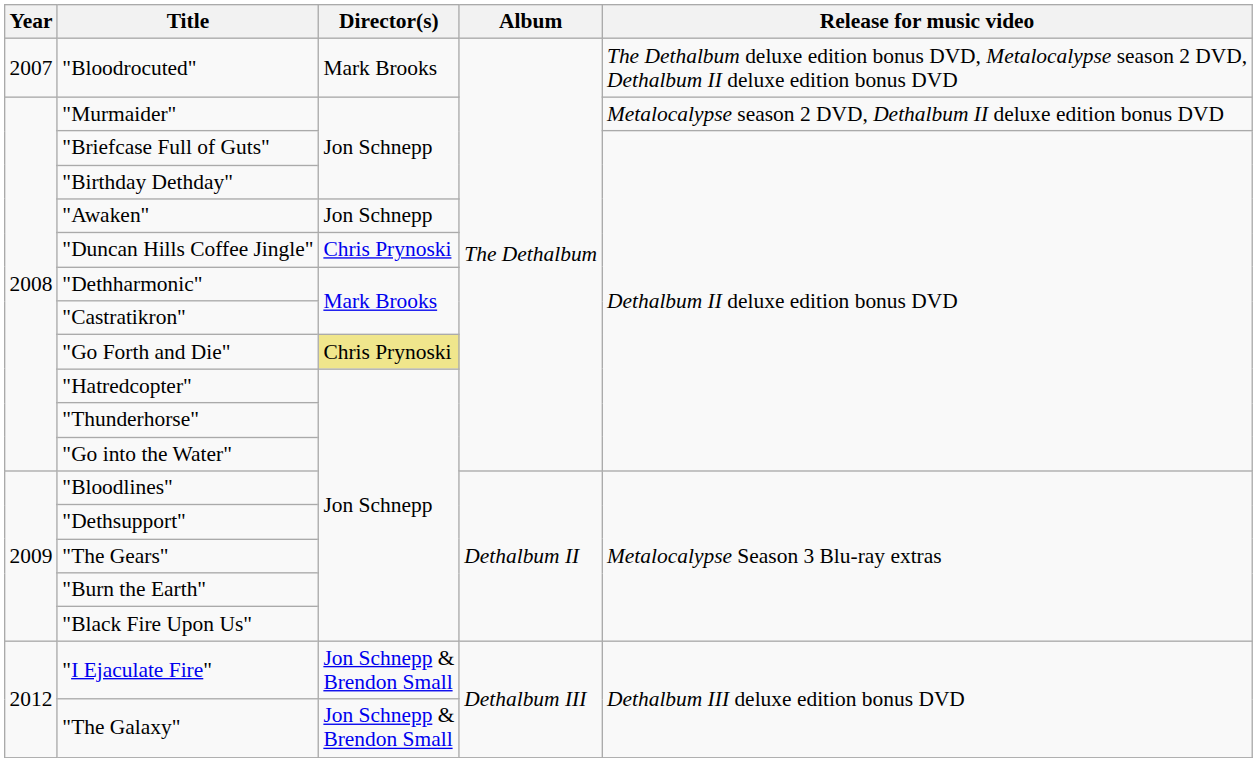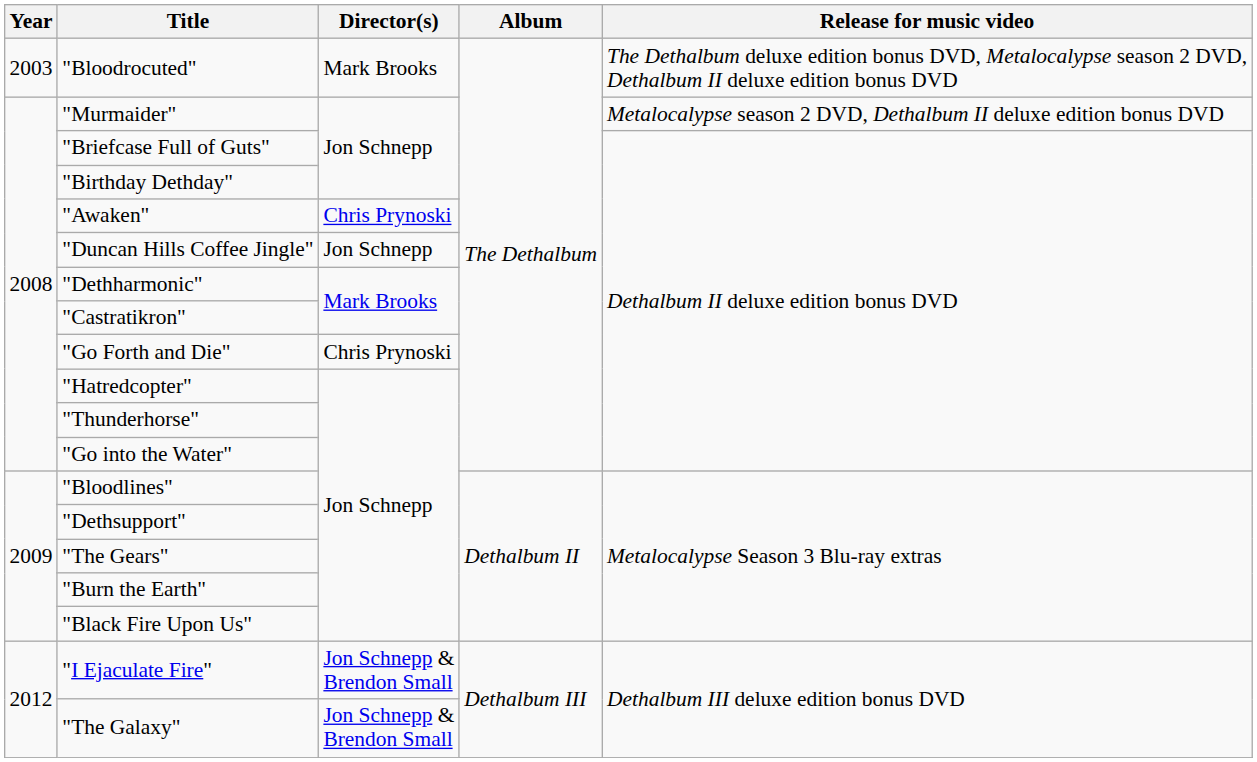(31, 67) 2007 -> (31, 67) 2003
(378, 215) Jon Schnepp -> (387, 215) Chris Prynoski
(387, 249) Chris Prynoski -> (378, 249) Jon Schnepp
(387, 351) khaki background -> (387, 351) no background
